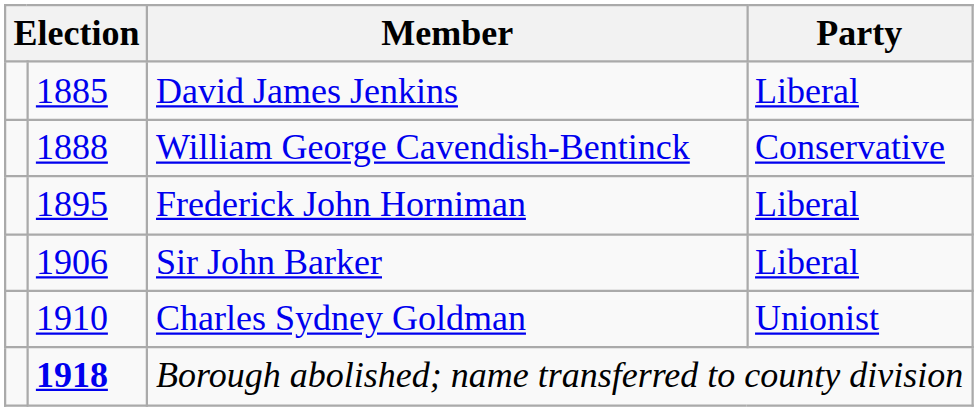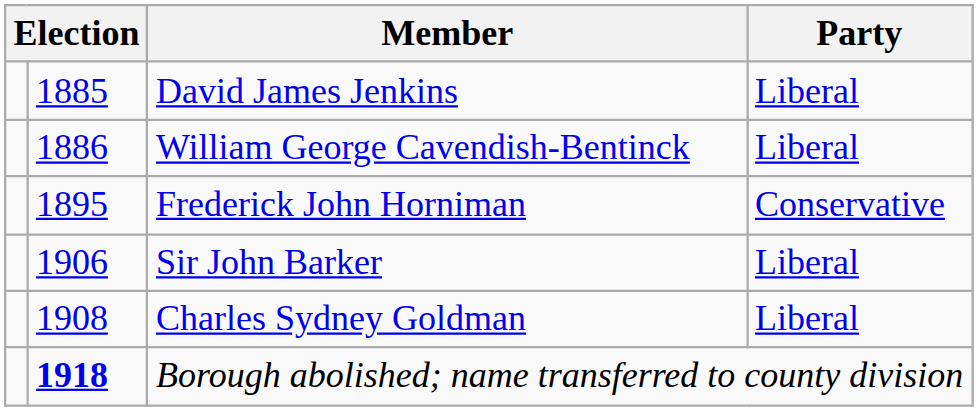(72, 147) 1888 -> (72, 147) 1886
(850, 147) Conservative -> (807, 147) Liberal
(807, 204) Liberal -> (850, 204) Conservative
(72, 318) 1910 -> (72, 318) 1908
(817, 318) Unionist -> (807, 318) Liberal
